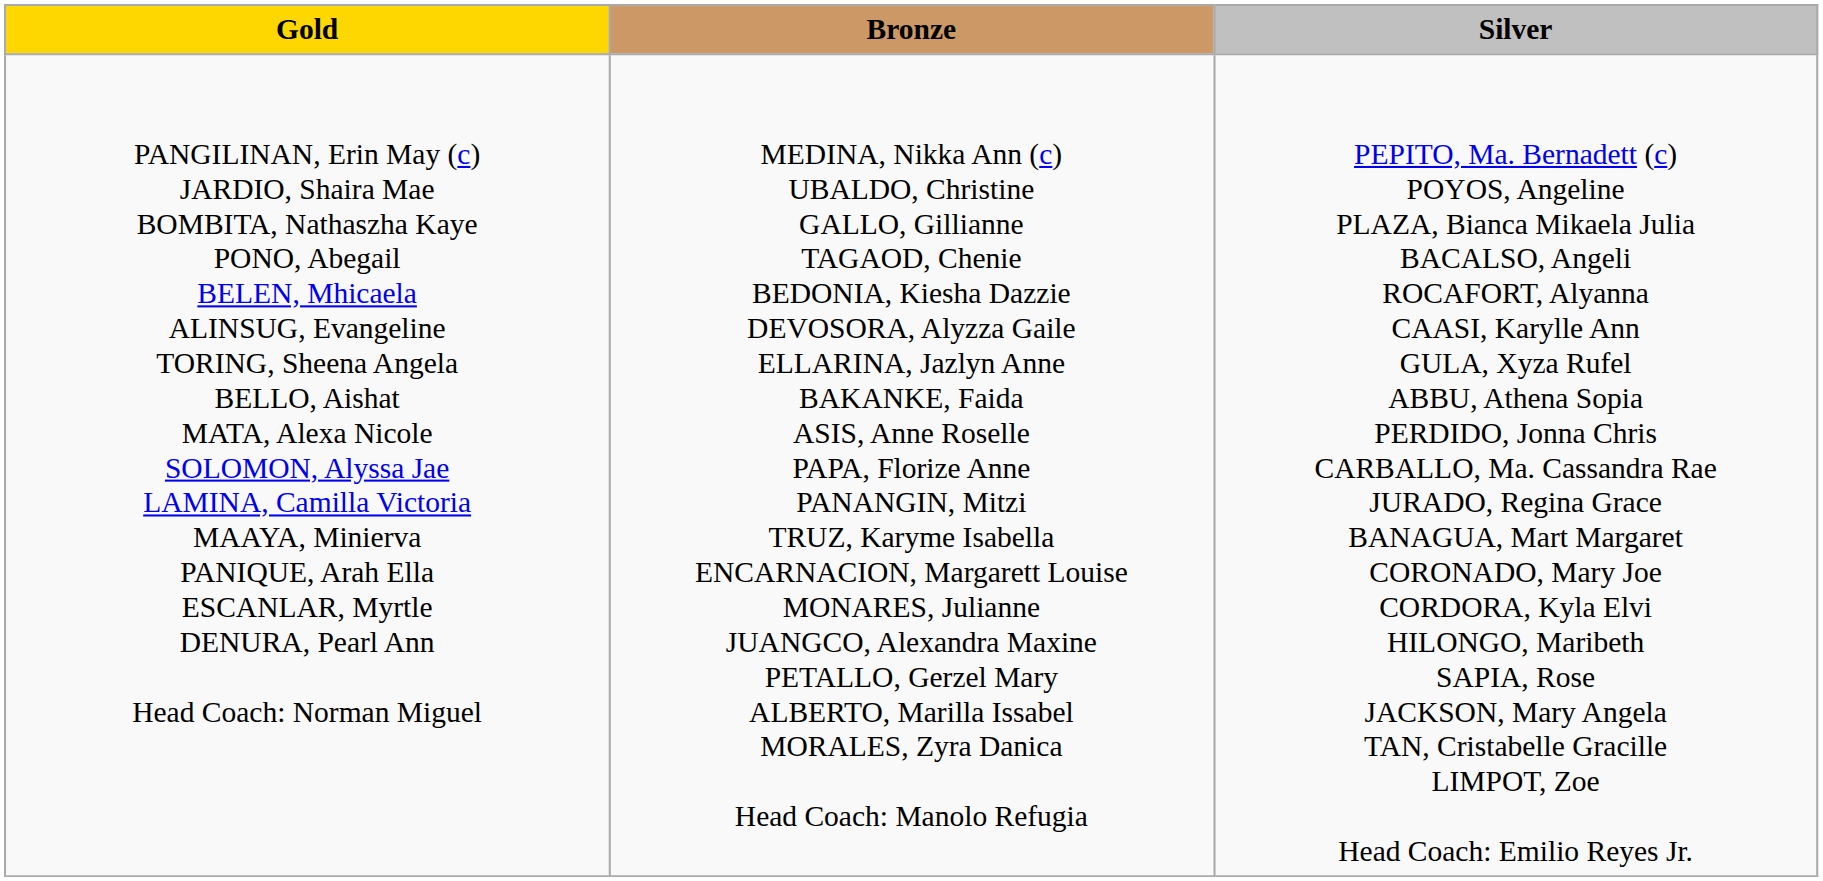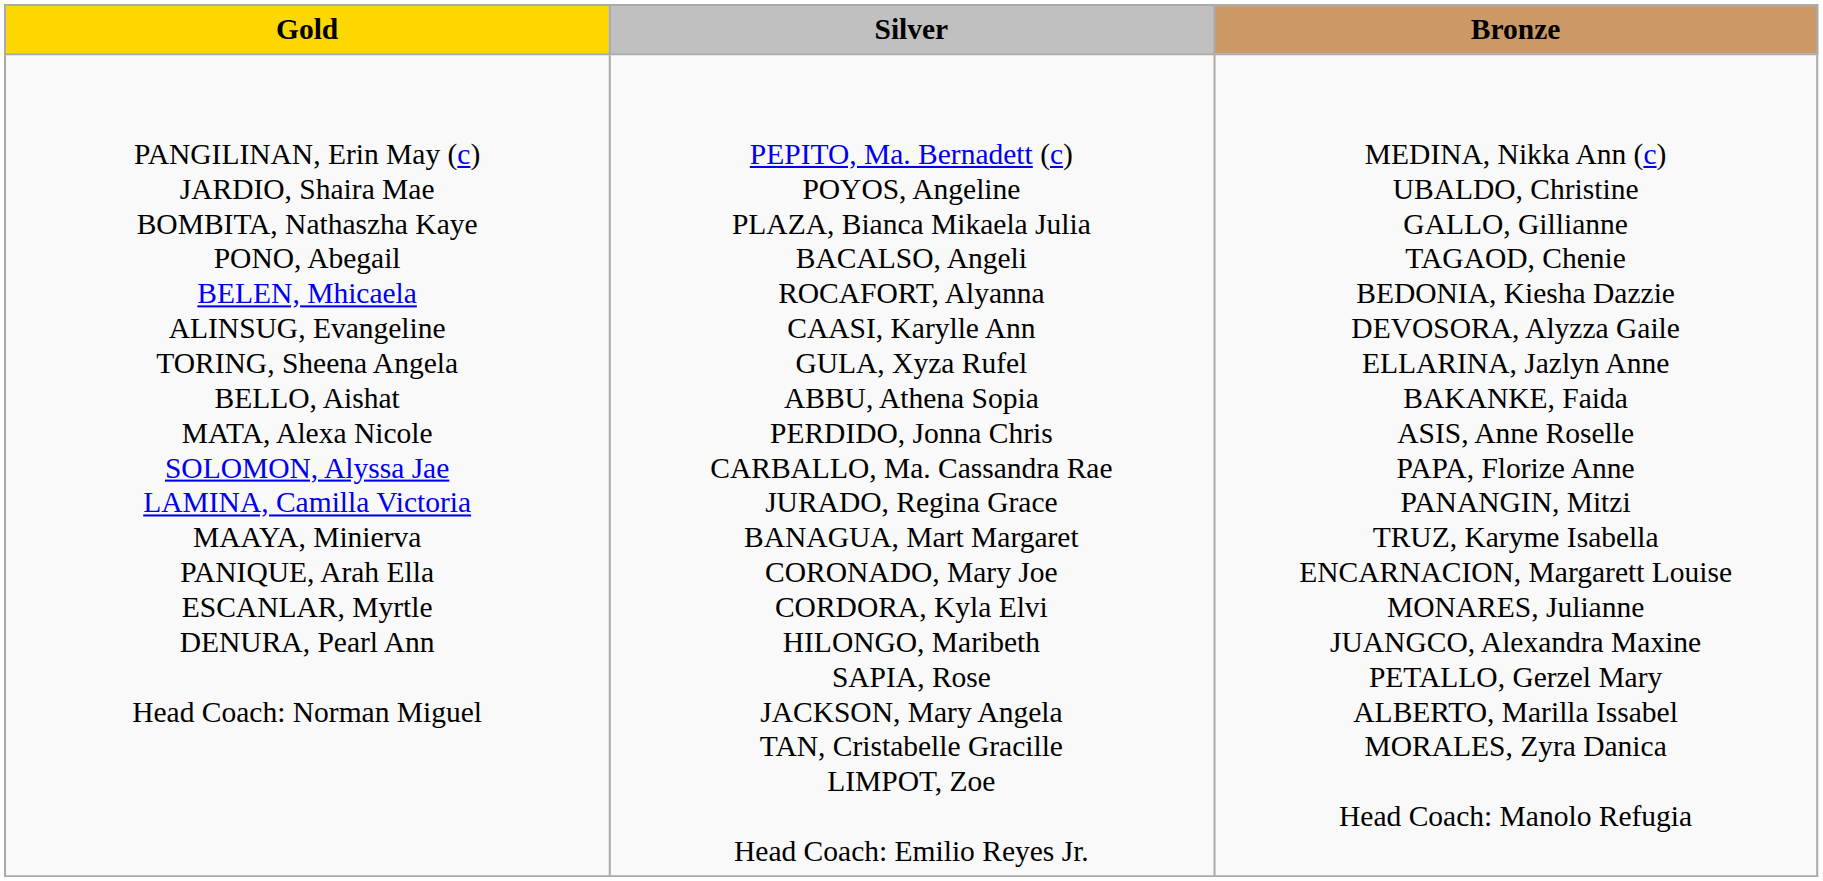columns swapped: (1516, 29) <-> (911, 29)
